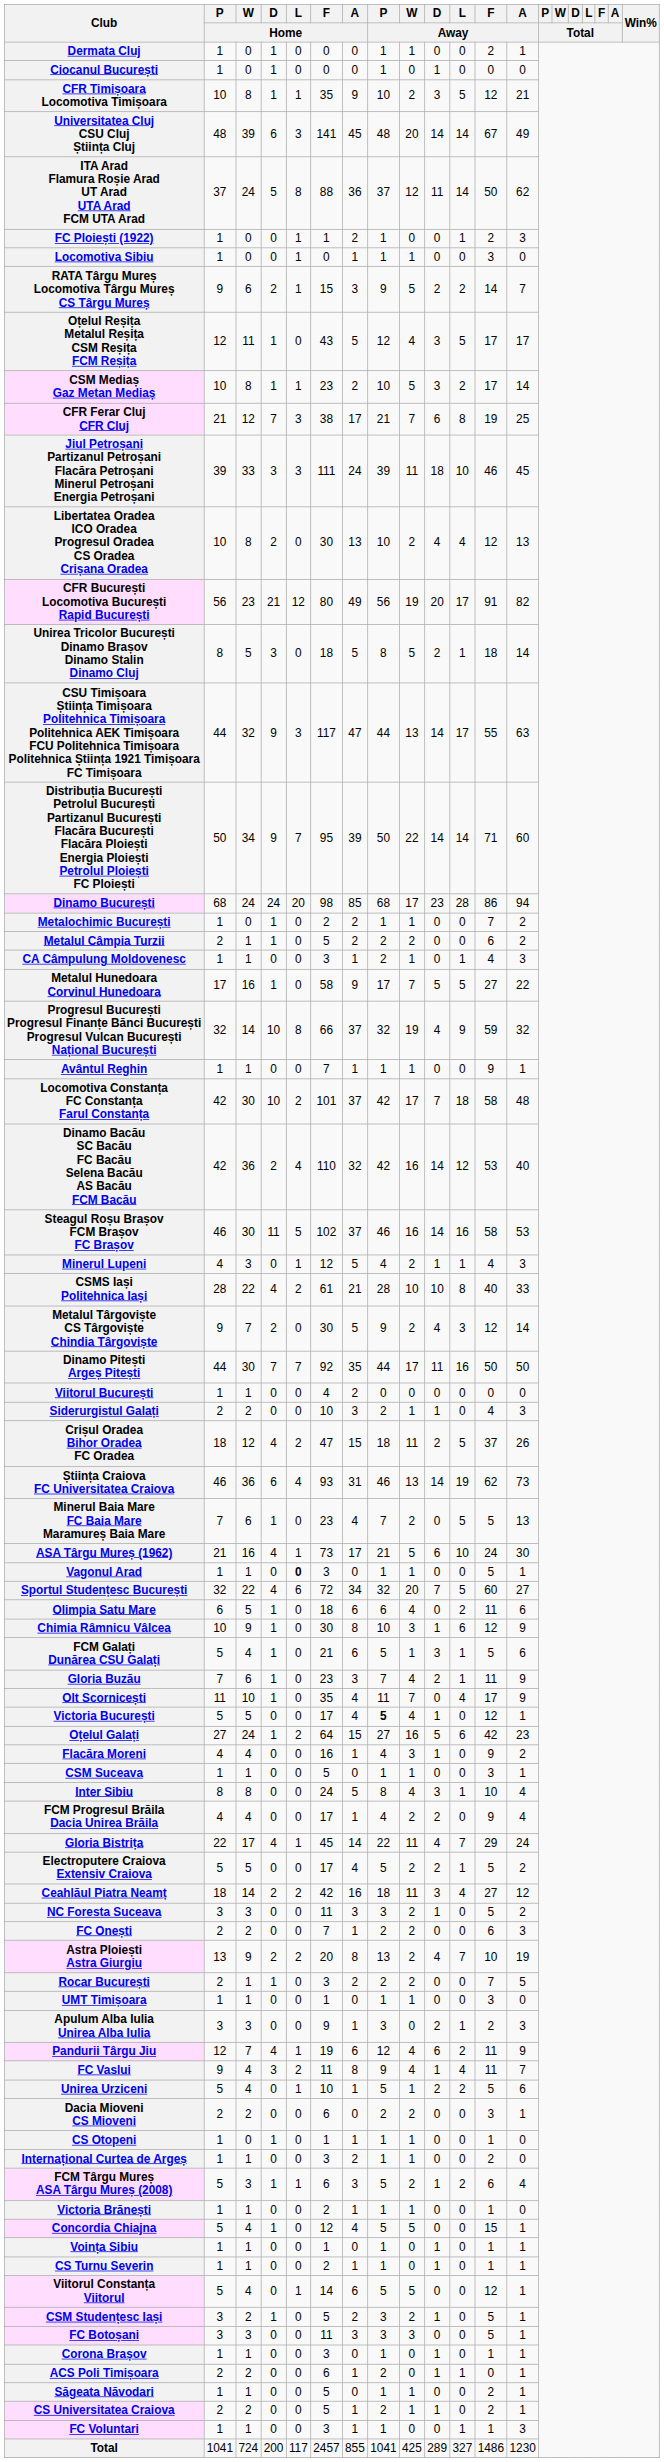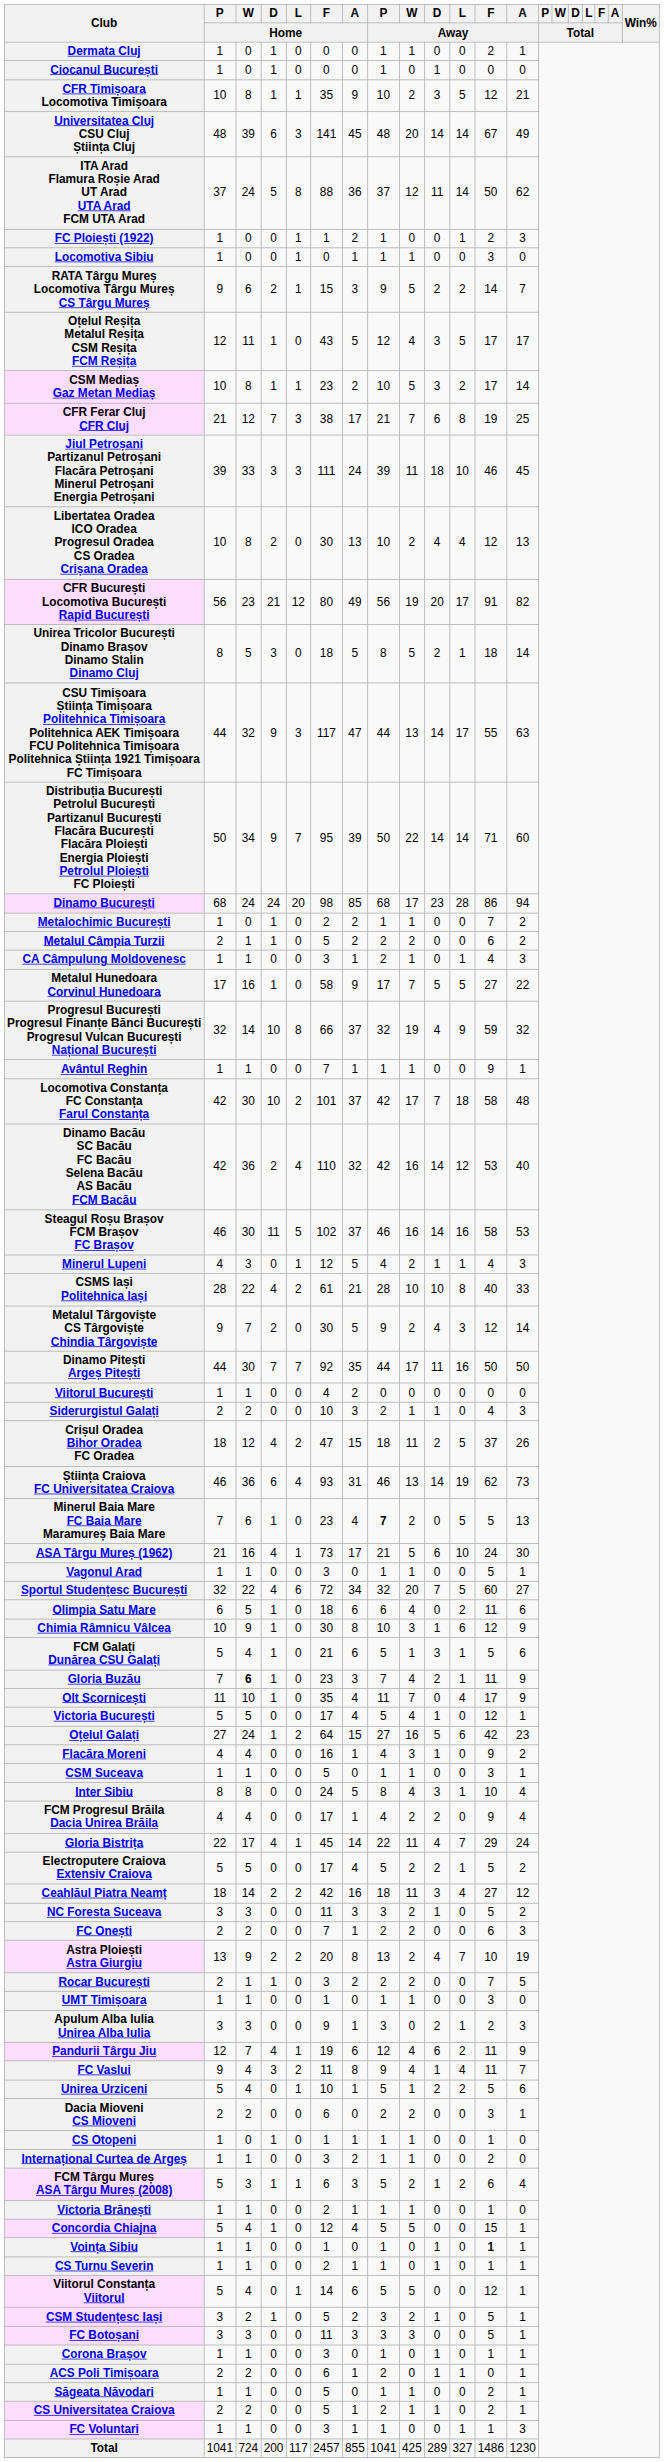(383, 1521) normal -> (383, 1521) bold
(298, 1572) bold -> (298, 1572) normal
(248, 1679) normal -> (248, 1679) bold
(383, 1716) bold -> (383, 1716) normal
(491, 2247) normal -> (491, 2247) bold
